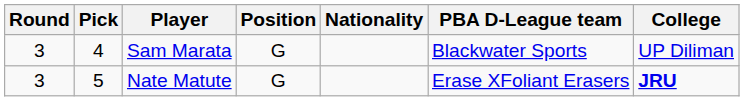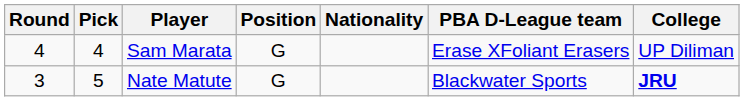(39, 50) 3 -> (39, 50) 4
(509, 50) Blackwater Sports -> (531, 50) Erase XFoliant Erasers
(531, 80) Erase XFoliant Erasers -> (509, 80) Blackwater Sports
